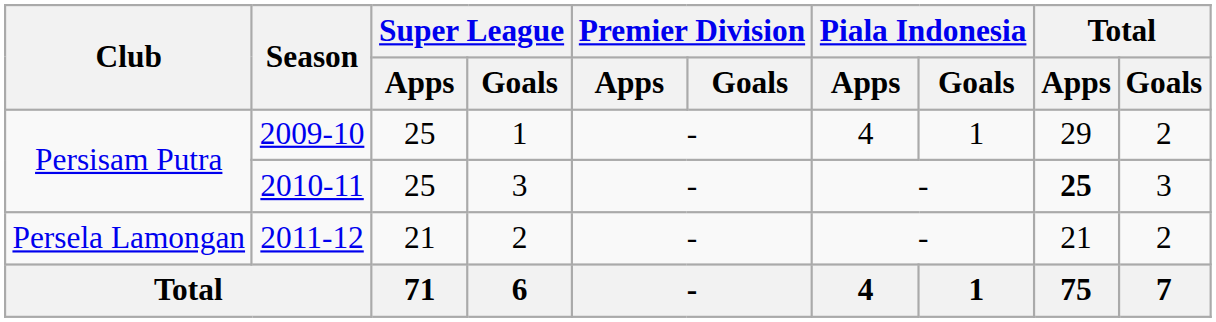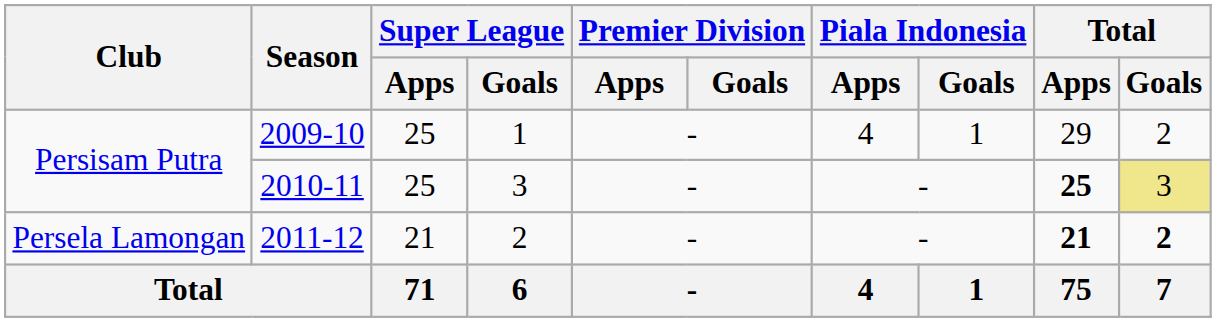(1164, 186) no background -> (1164, 186) khaki background
(1076, 237) normal -> (1076, 237) bold
(1164, 237) normal -> (1164, 237) bold
